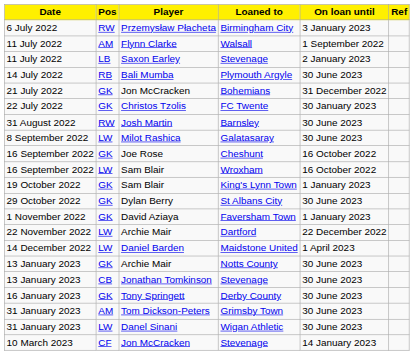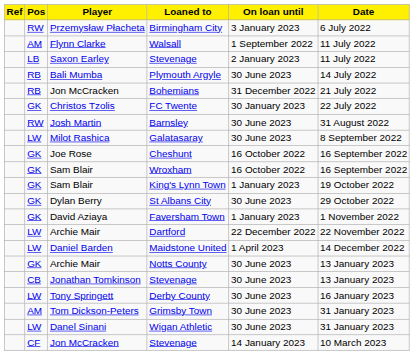columns swapped: (50, 12) <-> (399, 12)
(105, 91) GK -> (34, 91) RB
(105, 169) LW -> (34, 169) GK
(105, 295) GK -> (34, 295) LW
